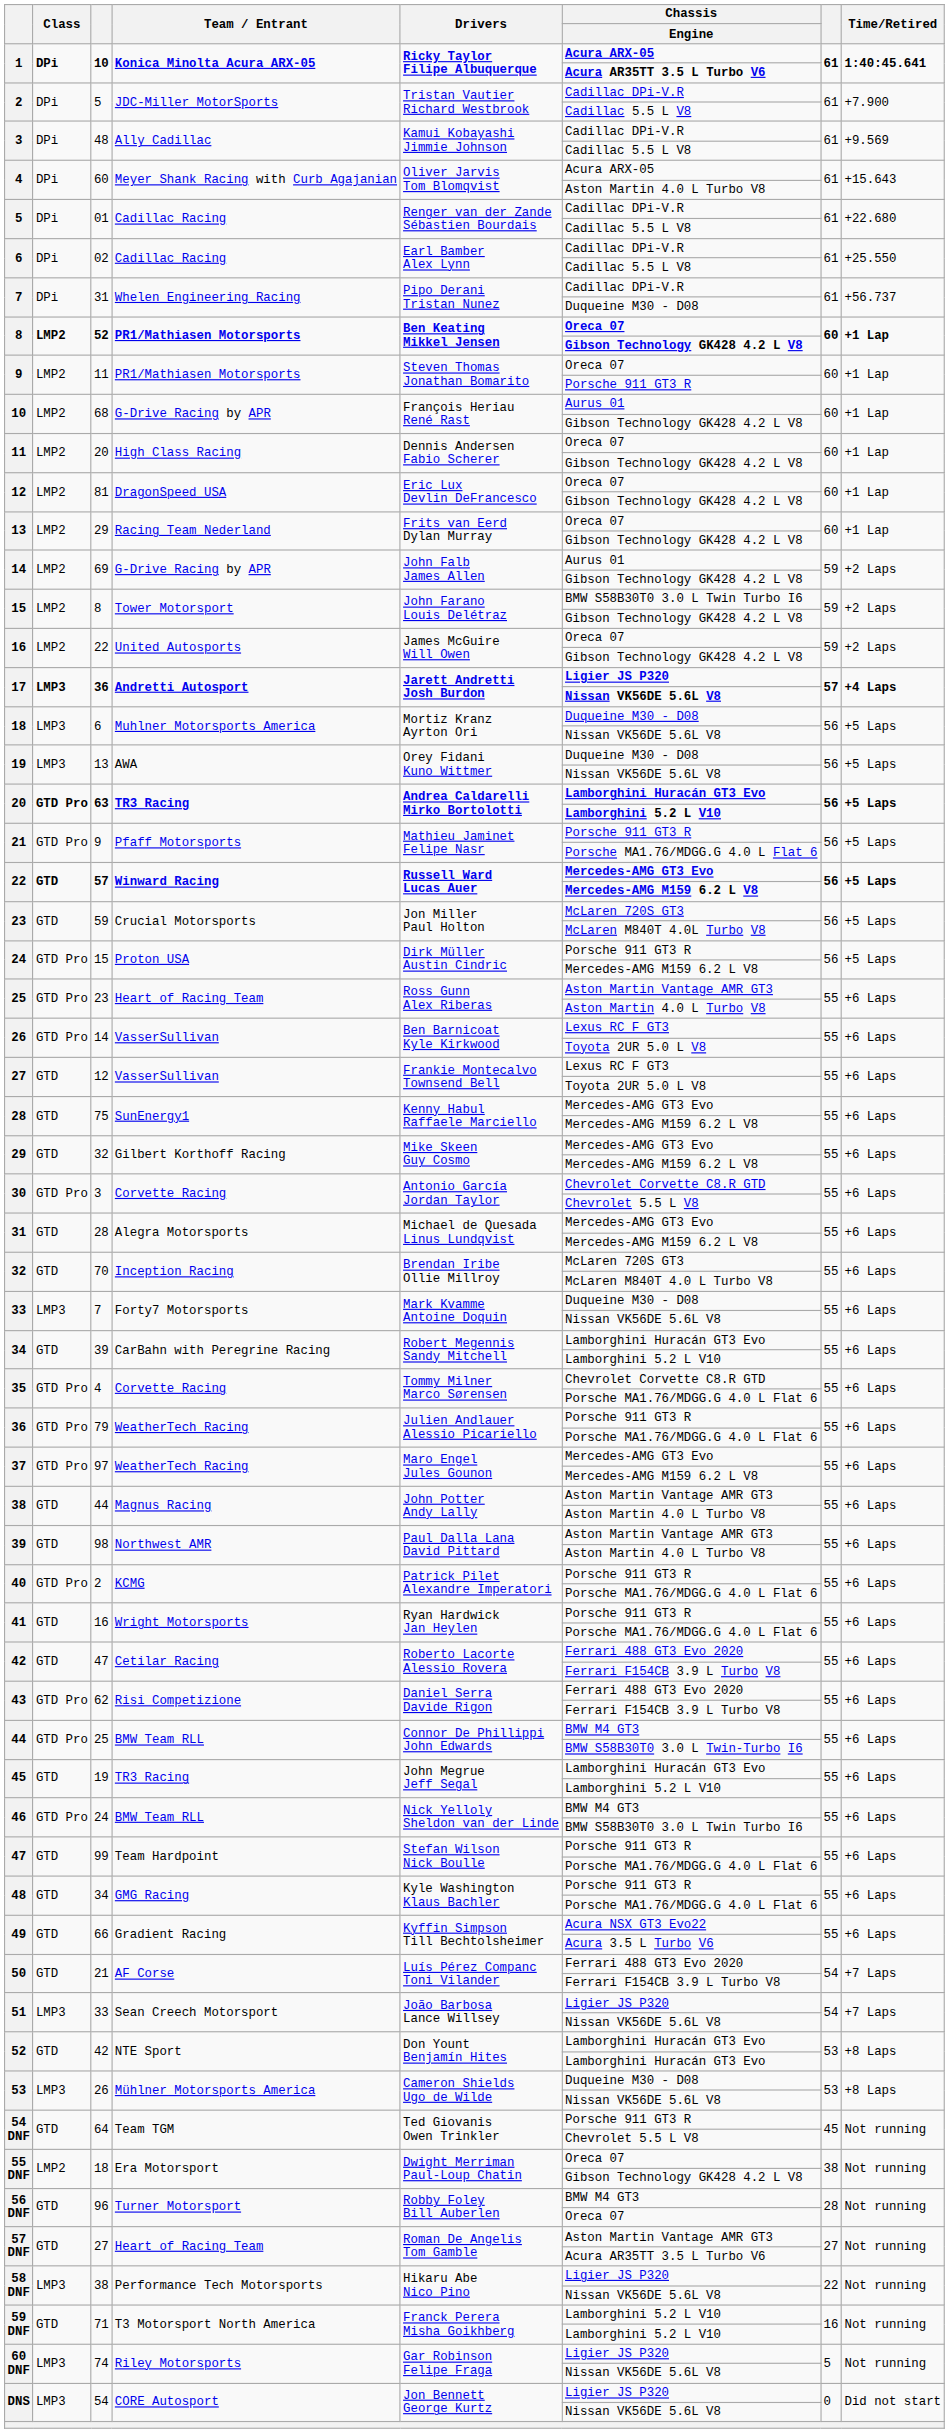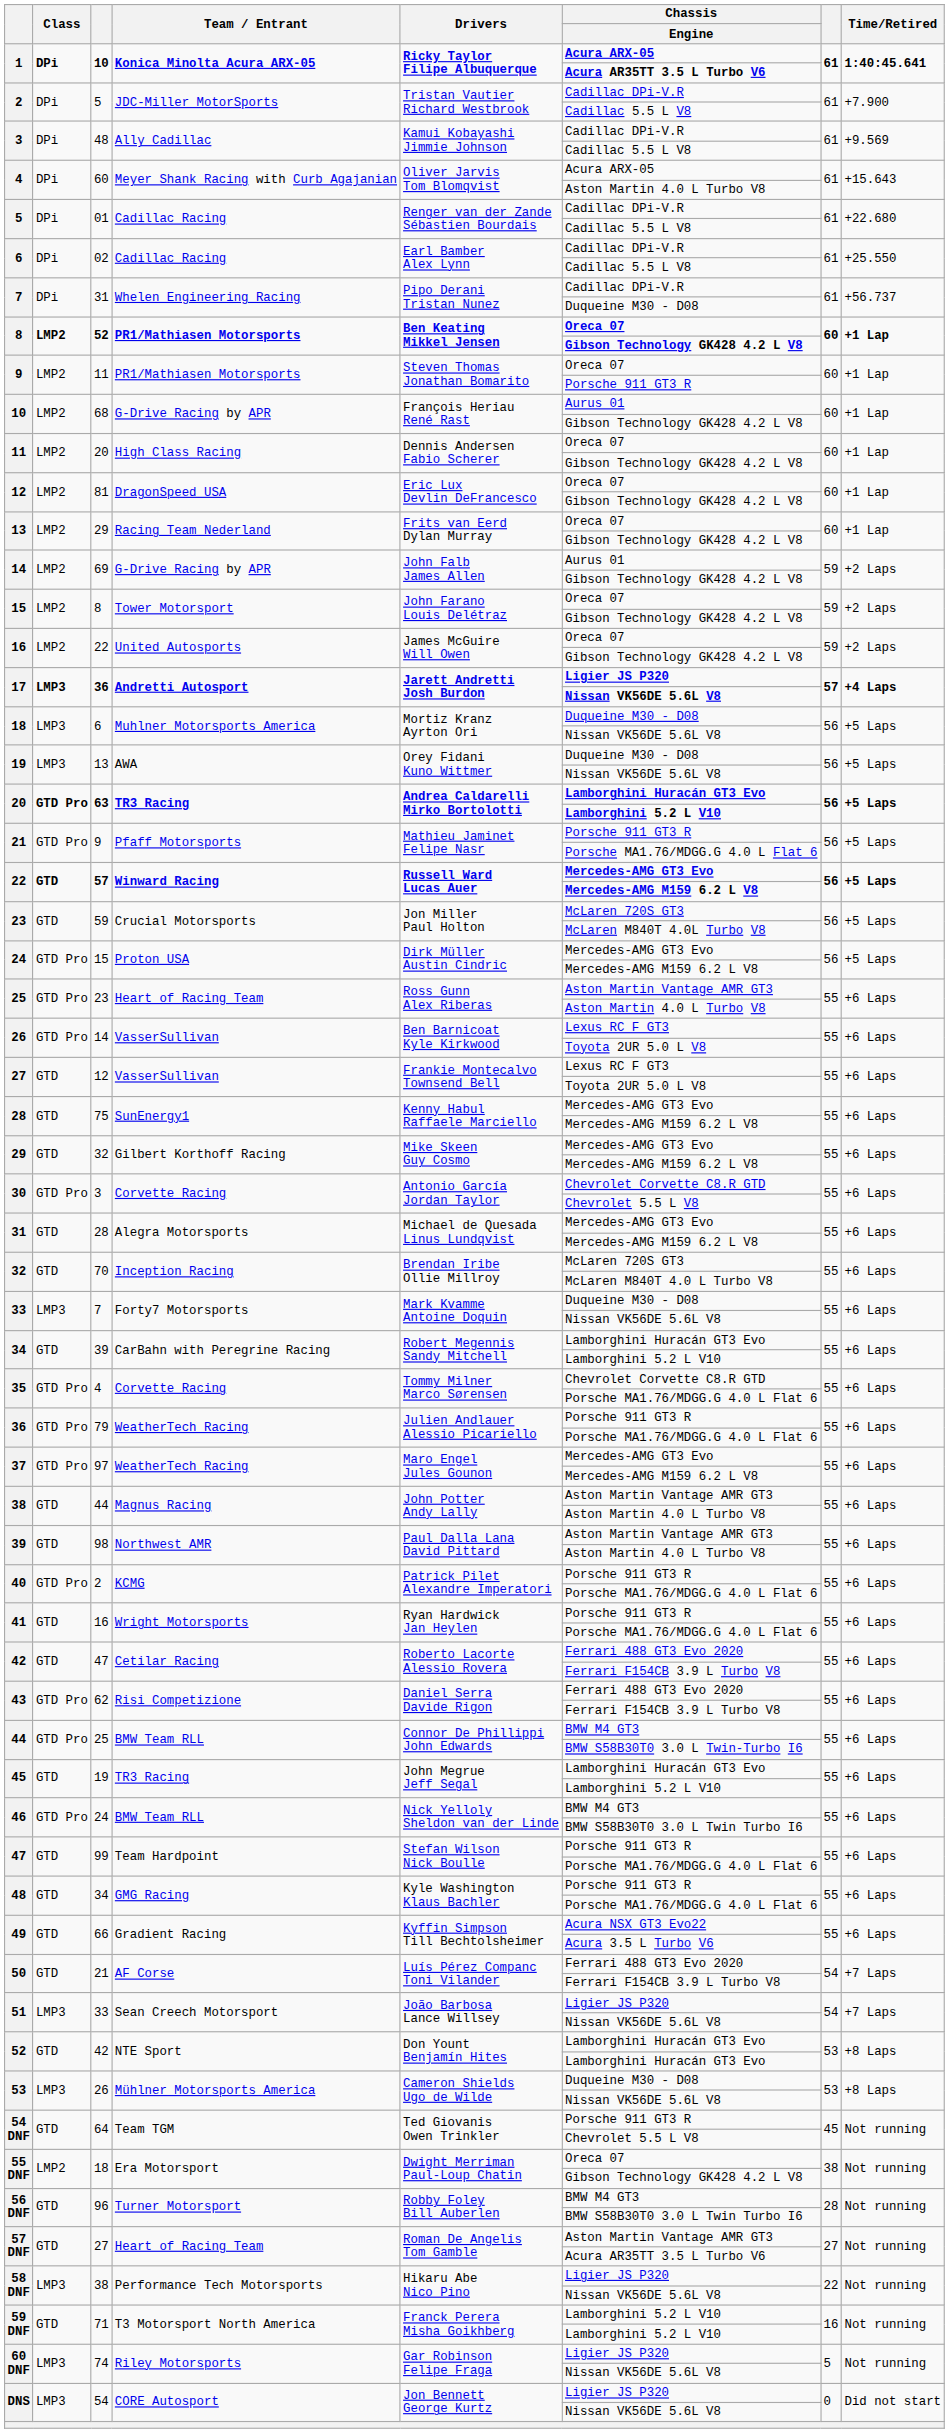(684, 599) BMW S58B30T0 3.0 L Twin Turbo I6 -> (595, 599) Oreca 07
(628, 950) Porsche 911 GT3 R -> (639, 950) Mercedes-AMG GT3 Evo
(595, 2217) Oreca 07 -> (684, 2217) BMW S58B30T0 3.0 L Twin Turbo I6
